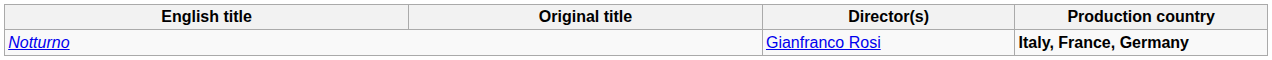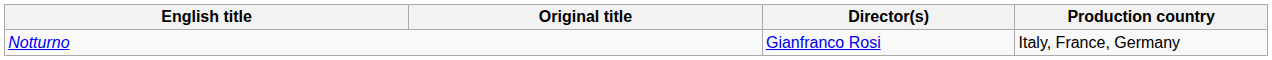(1104, 42) bold -> (1099, 42) normal
